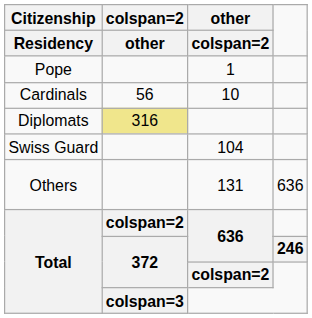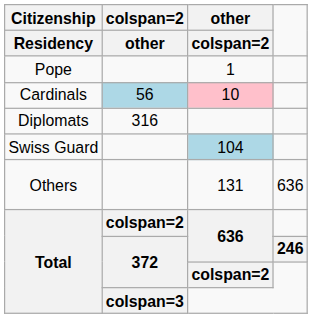(145, 95) no background -> (145, 95) lightblue background
(230, 95) no background -> (230, 95) pink background
(145, 121) khaki background -> (145, 121) no background
(230, 147) no background -> (230, 147) lightblue background
